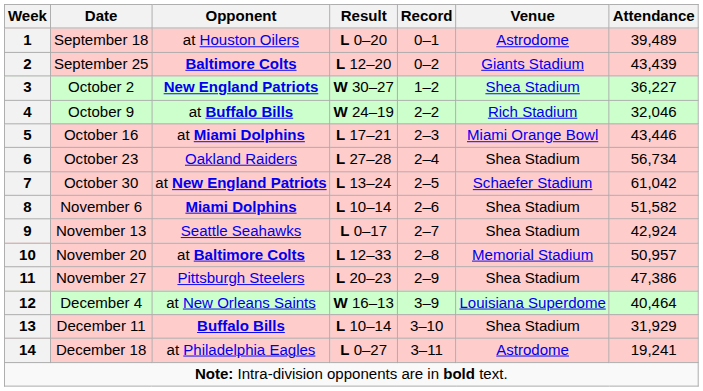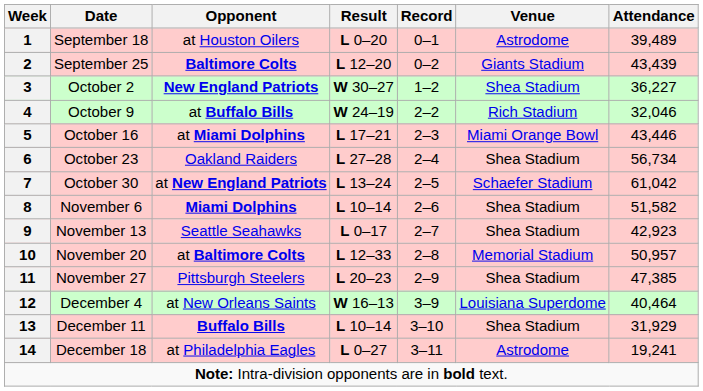(654, 231) 42,924 -> (654, 231) 42,923
(654, 278) 47,386 -> (654, 278) 47,385
